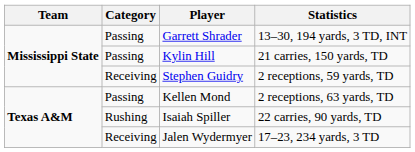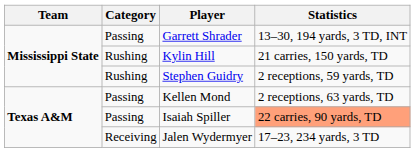(124, 56) Passing -> (126, 56) Rushing
(131, 76) Receiving -> (126, 76) Rushing
(126, 116) Rushing -> (124, 116) Passing
(320, 116) no background -> (320, 116) lightsalmon background
